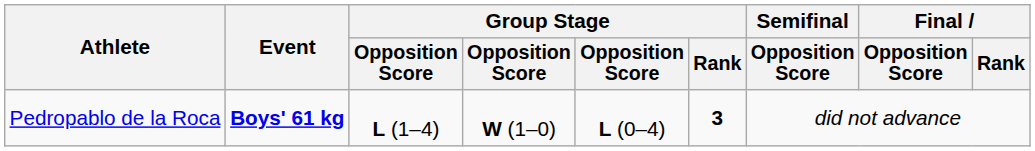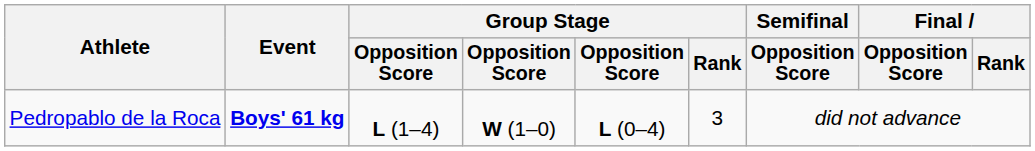(717, 118) bold -> (717, 118) normal
